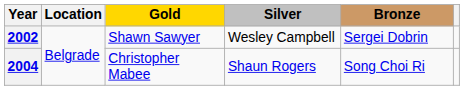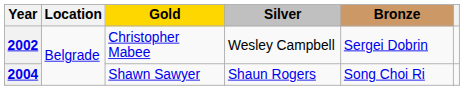(154, 37) Shawn Sawyer -> (144, 44) Christopher Mabee
(144, 66) Christopher Mabee -> (154, 74) Shawn Sawyer
